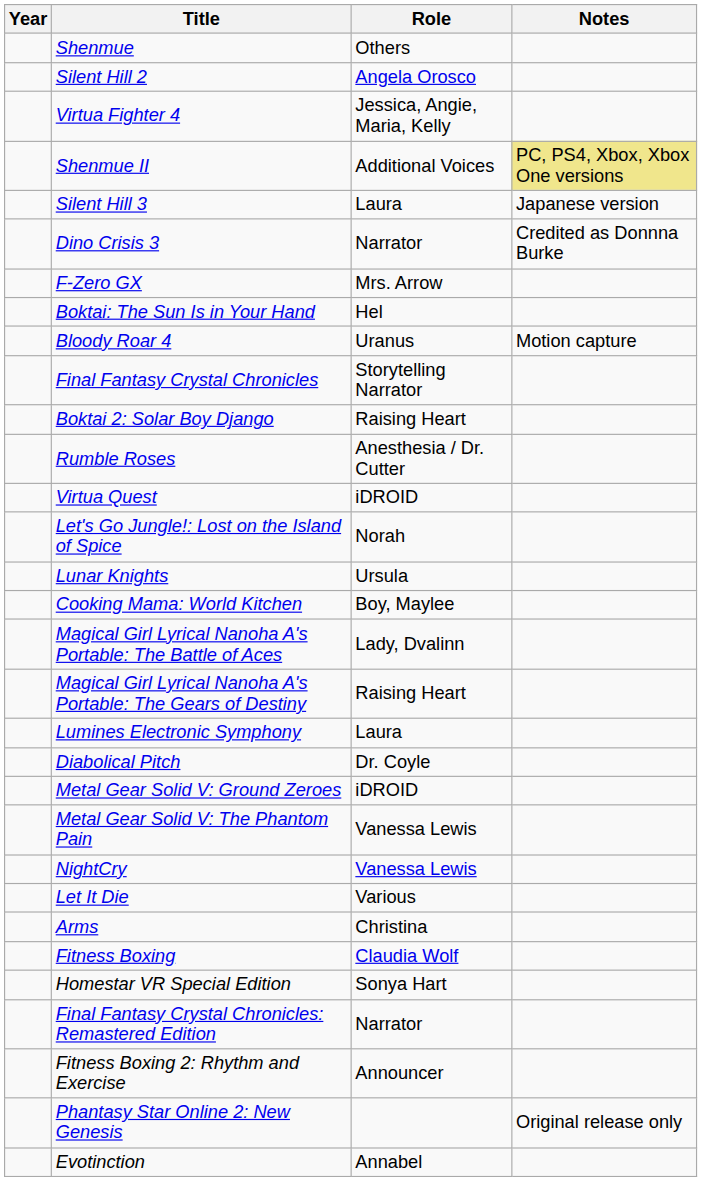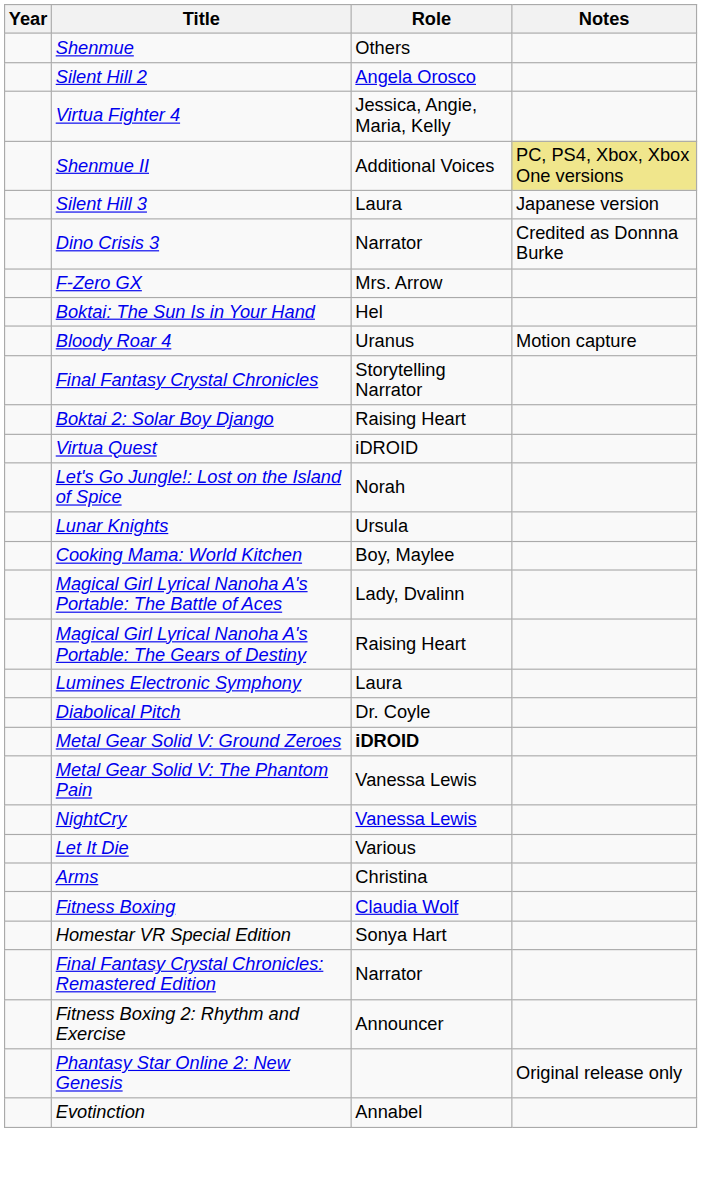- row: (116, 458)
(387, 790) normal -> (387, 741) bold
